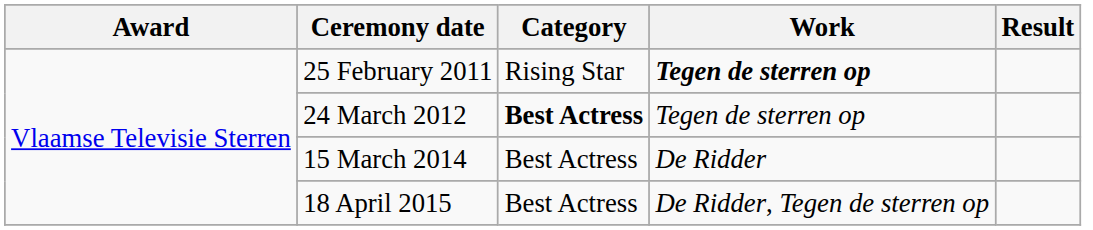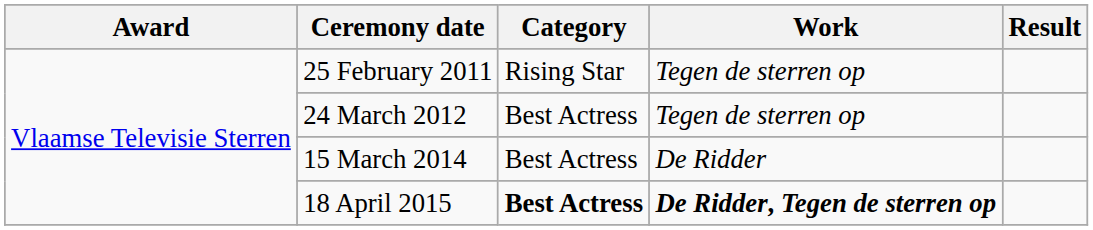(763, 70) bold -> (760, 70) normal
(574, 114) bold -> (571, 114) normal
(571, 203) normal -> (574, 203) bold
(822, 203) normal -> (826, 203) bold
